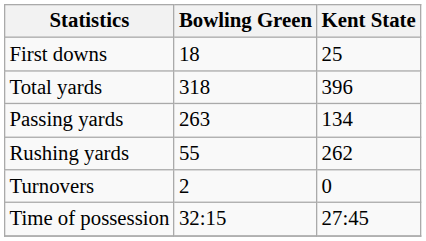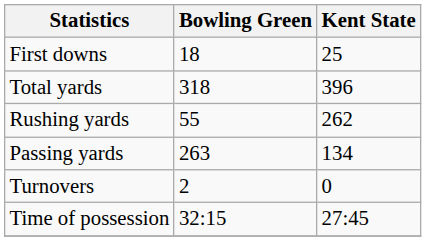rows swapped: (69, 152) <-> (66, 119)
